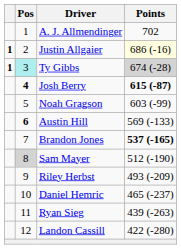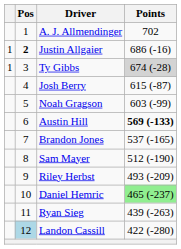(10, 49) bold -> (10, 49) normal
(26, 49) normal -> (26, 49) bold
(150, 49) lightyellow background -> (150, 49) no background
(10, 67) bold -> (10, 67) normal
(26, 67) paleturquoise background -> (26, 67) no background
(26, 85) bold -> (26, 85) normal
(150, 85) bold -> (150, 85) normal
(26, 121) bold -> (26, 121) normal
(150, 121) normal -> (150, 121) bold
(150, 140) bold -> (150, 140) normal
(26, 158) lightgrey background -> (26, 158) no background
(150, 194) no background -> (150, 194) lightgreen background
(26, 230) no background -> (26, 230) lightblue background
